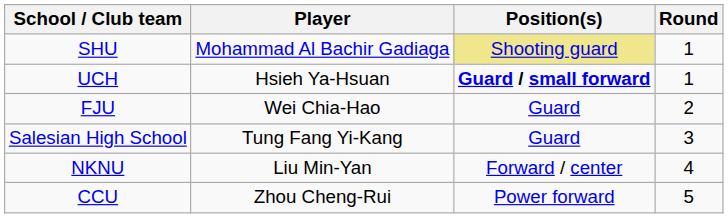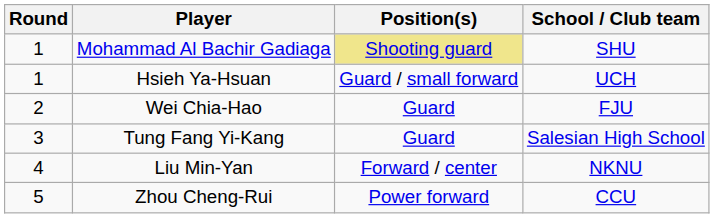columns swapped: (689, 19) <-> (98, 19)
(554, 78) bold -> (429, 78) normal
